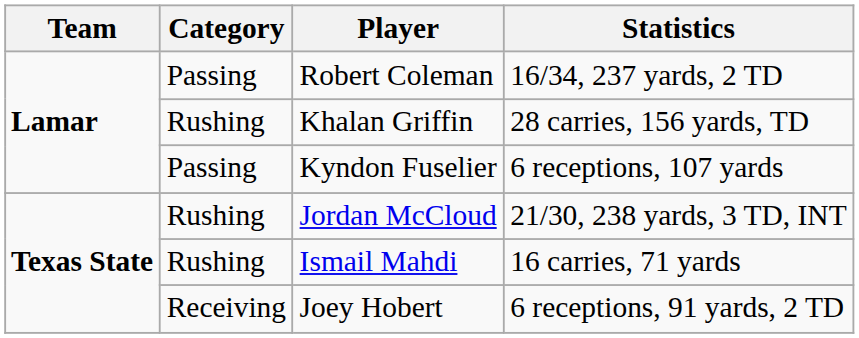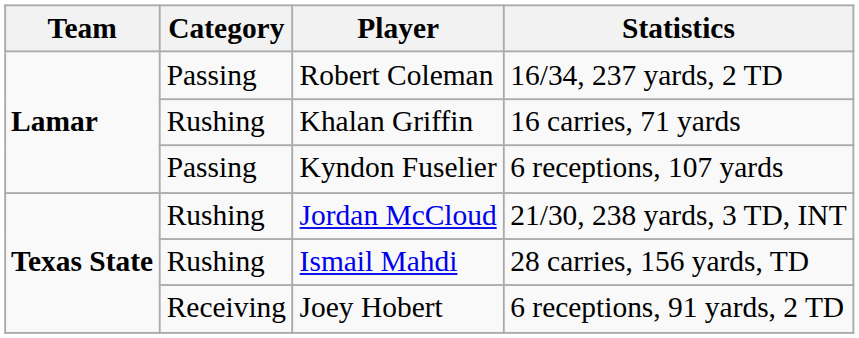(660, 121) 28 carries, 156 yards, TD -> (626, 121) 16 carries, 71 yards
(626, 261) 16 carries, 71 yards -> (660, 261) 28 carries, 156 yards, TD
